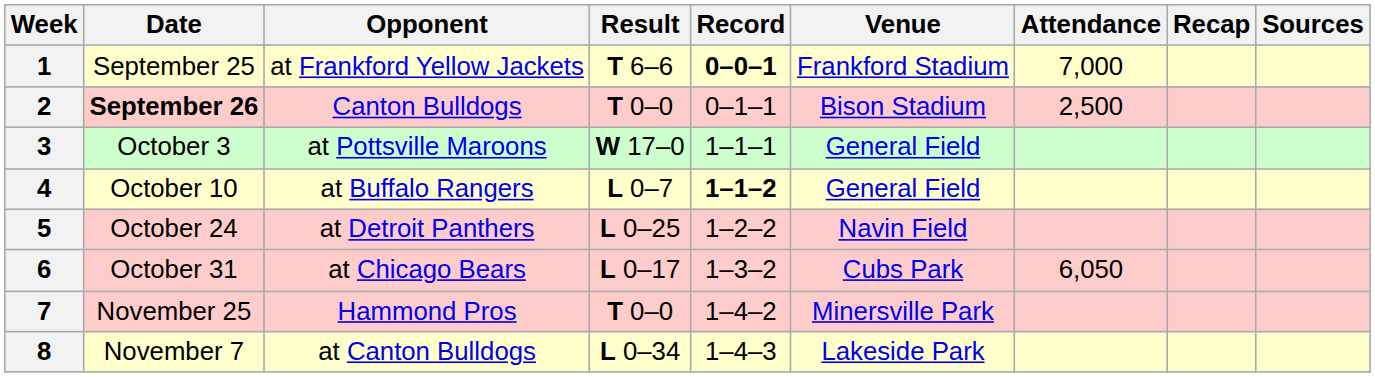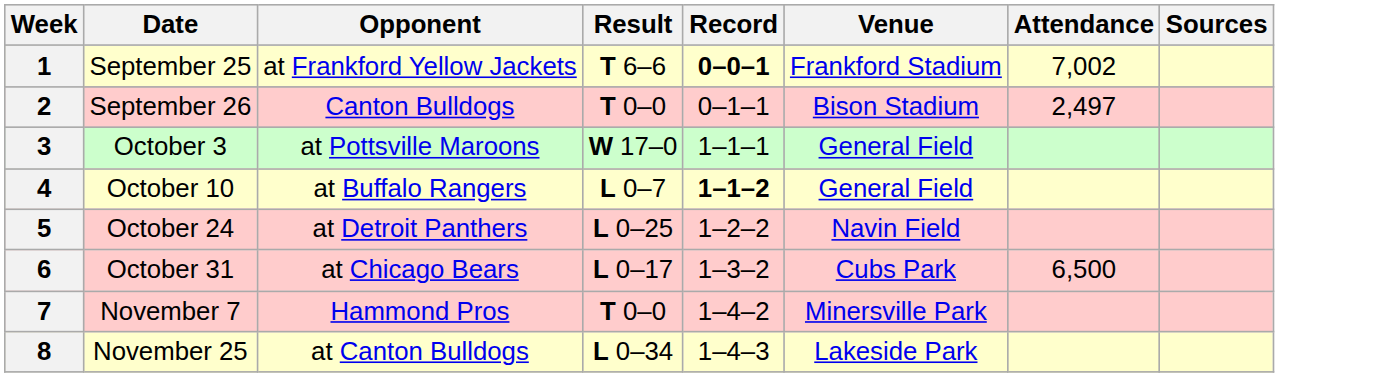- column: (1212, 24)
(1091, 65) 7,000 -> (1084, 65) 7,002
(174, 106) bold -> (170, 106) normal
(1091, 106) 2,500 -> (1084, 106) 2,497
(1091, 270) 6,050 -> (1084, 270) 6,500
(174, 310) November 25 -> (170, 310) November 7
(174, 351) November 7 -> (170, 351) November 25
